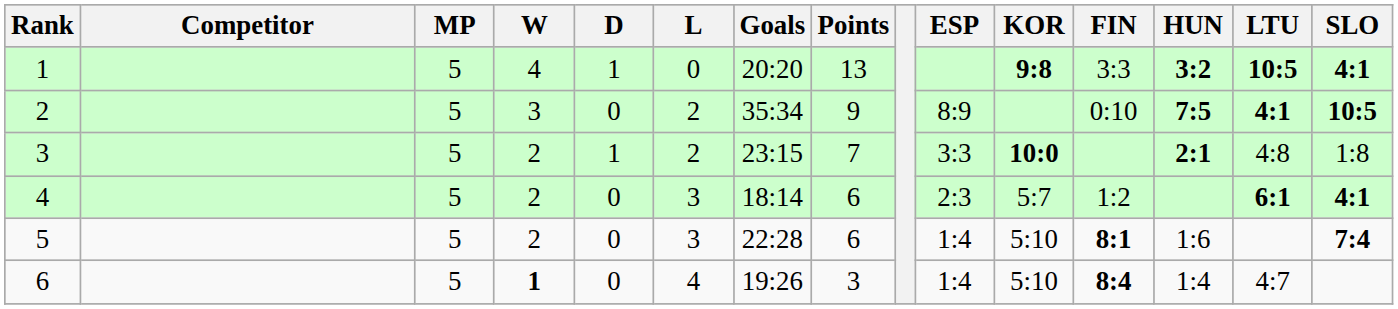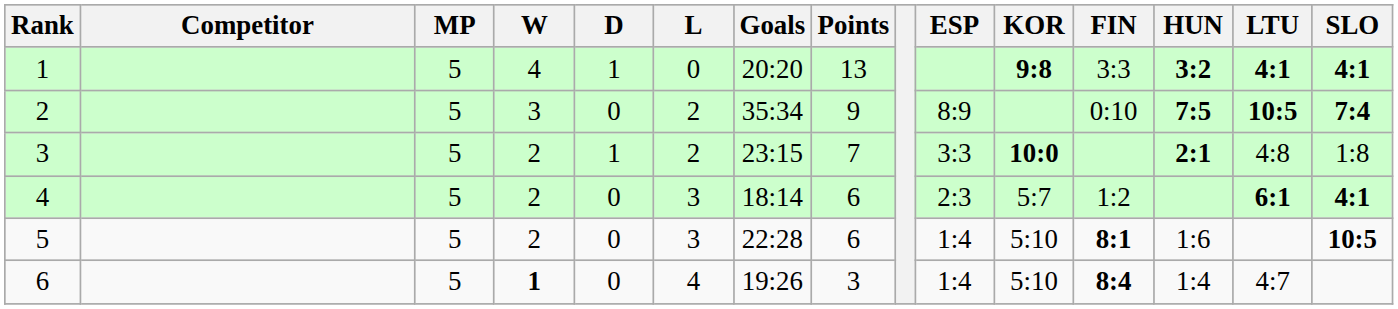(1273, 68) 10:5 -> (1273, 68) 4:1
(1273, 111) 4:1 -> (1273, 111) 10:5
(1352, 111) 10:5 -> (1352, 111) 7:4
(1352, 238) 7:4 -> (1352, 238) 10:5
